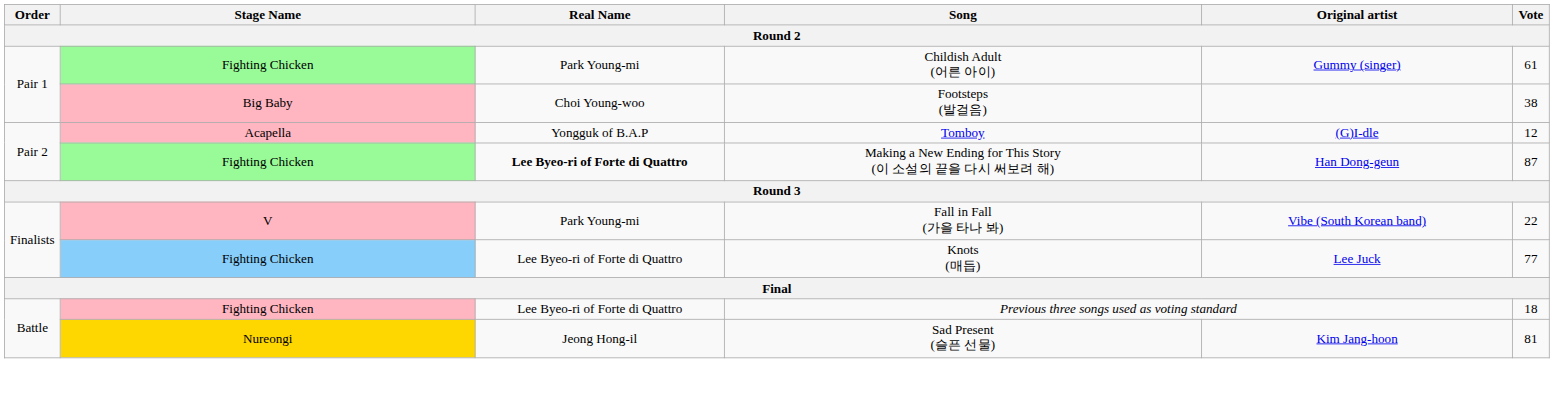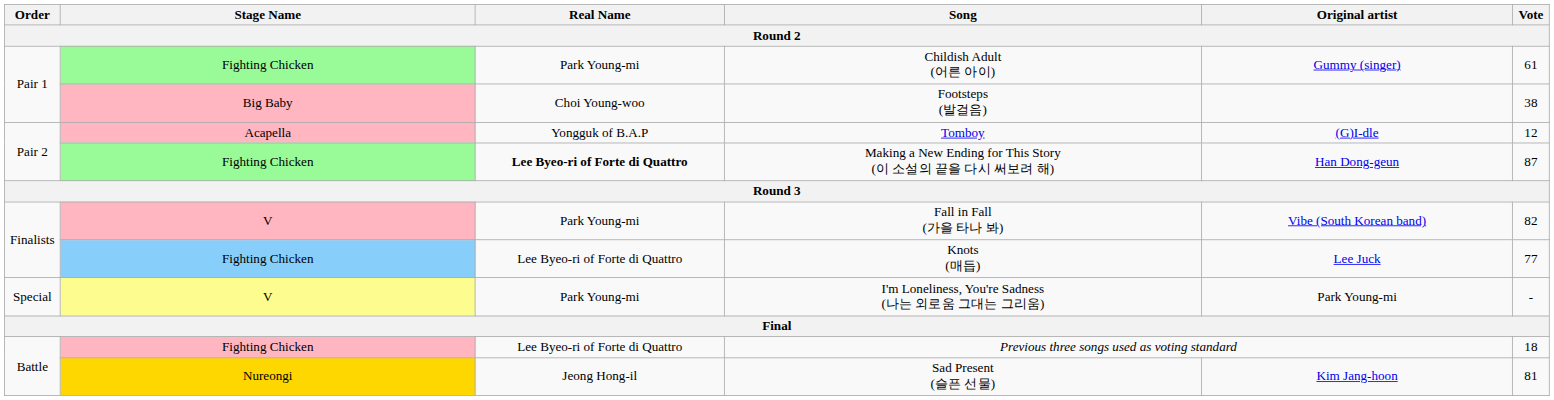(1531, 220) 22 -> (1531, 220) 82
+ row: (963, 296)
